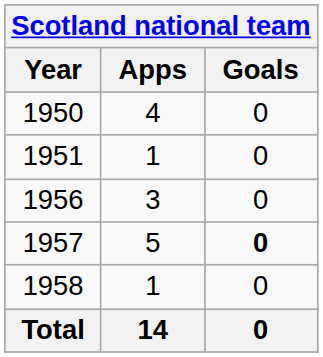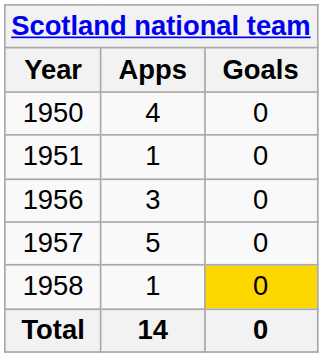(261, 243) bold -> (261, 243) normal
(261, 286) no background -> (261, 286) gold background
